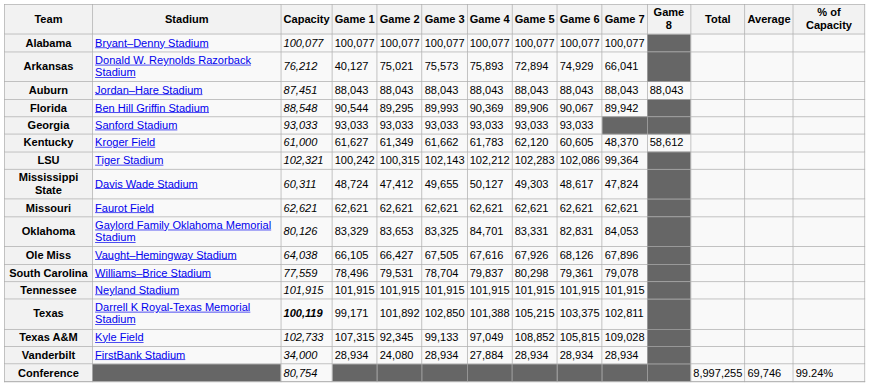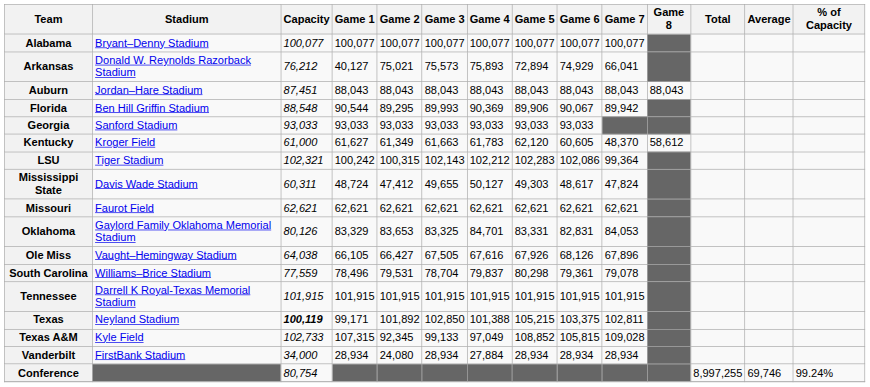(442, 143) 61,662 -> (442, 143) 61,663
(137, 290) Neyland Stadium -> (173, 296) Darrell K Royal-Texas Memorial Stadium
(173, 314) Darrell K Royal-Texas Memorial Stadium -> (137, 320) Neyland Stadium
